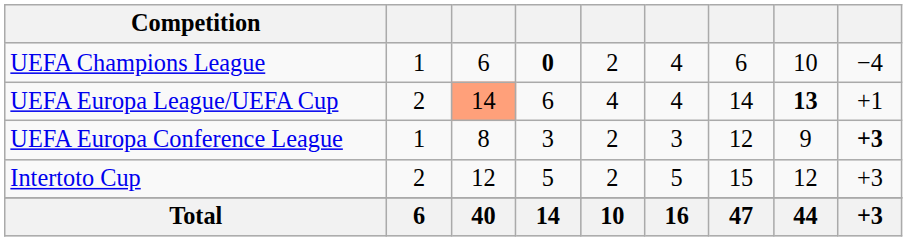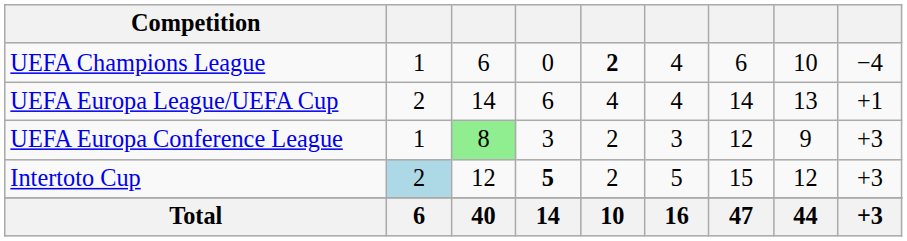(548, 62) bold -> (548, 62) normal
(612, 62) normal -> (612, 62) bold
(483, 100) lightsalmon background -> (483, 100) no background
(806, 100) bold -> (806, 100) normal
(483, 139) no background -> (483, 139) lightgreen background
(870, 139) bold -> (870, 139) normal
(419, 178) no background -> (419, 178) lightblue background
(548, 178) normal -> (548, 178) bold
